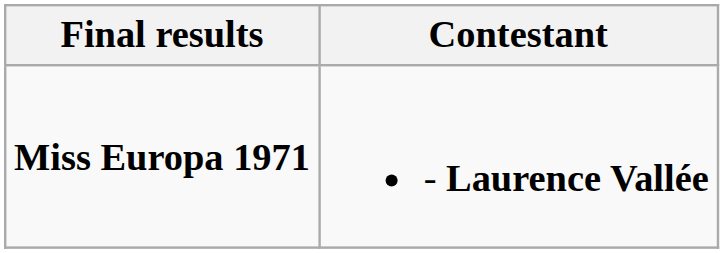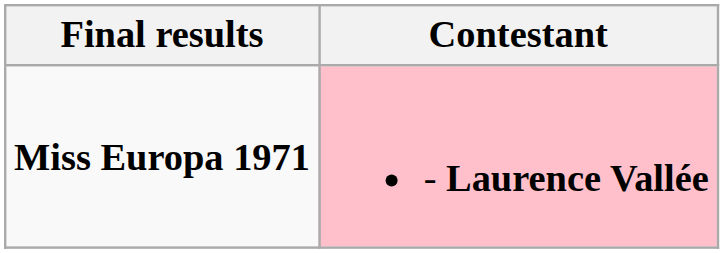(518, 178) no background -> (518, 178) pink background
